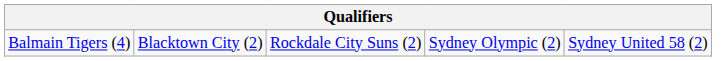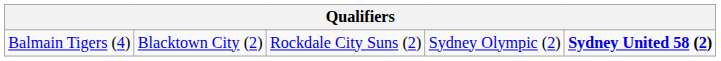(638, 42) normal -> (640, 42) bold
